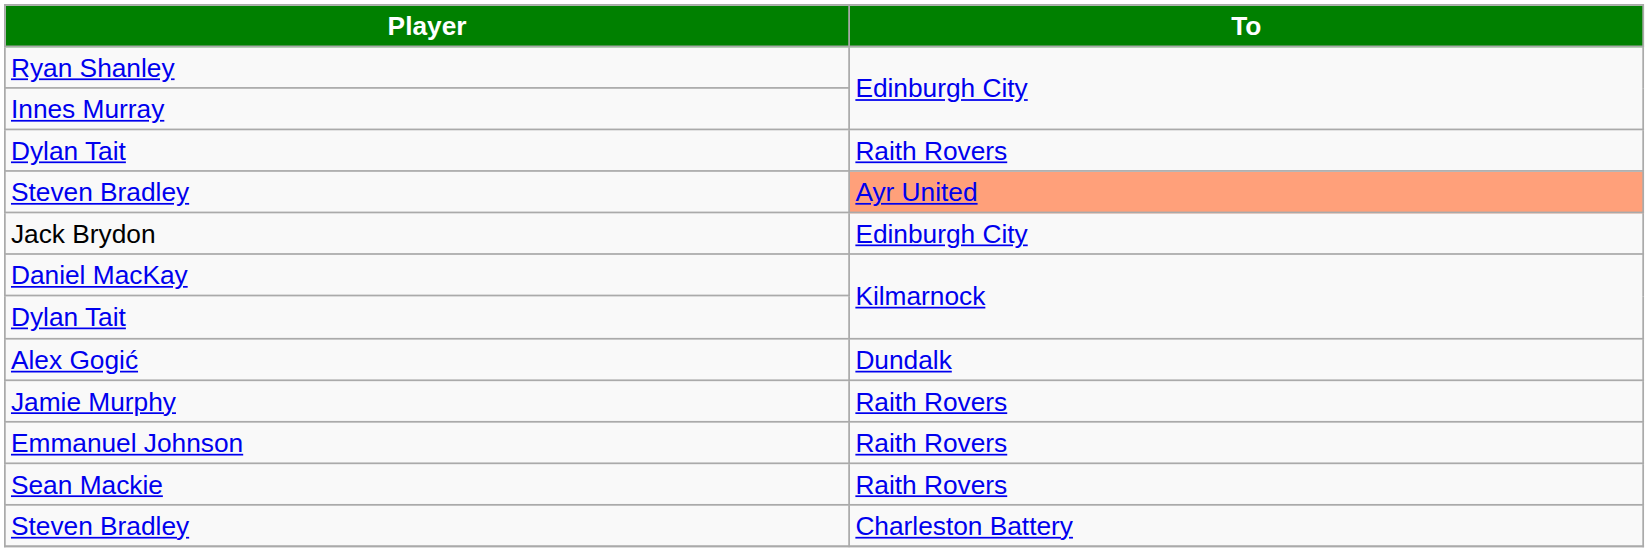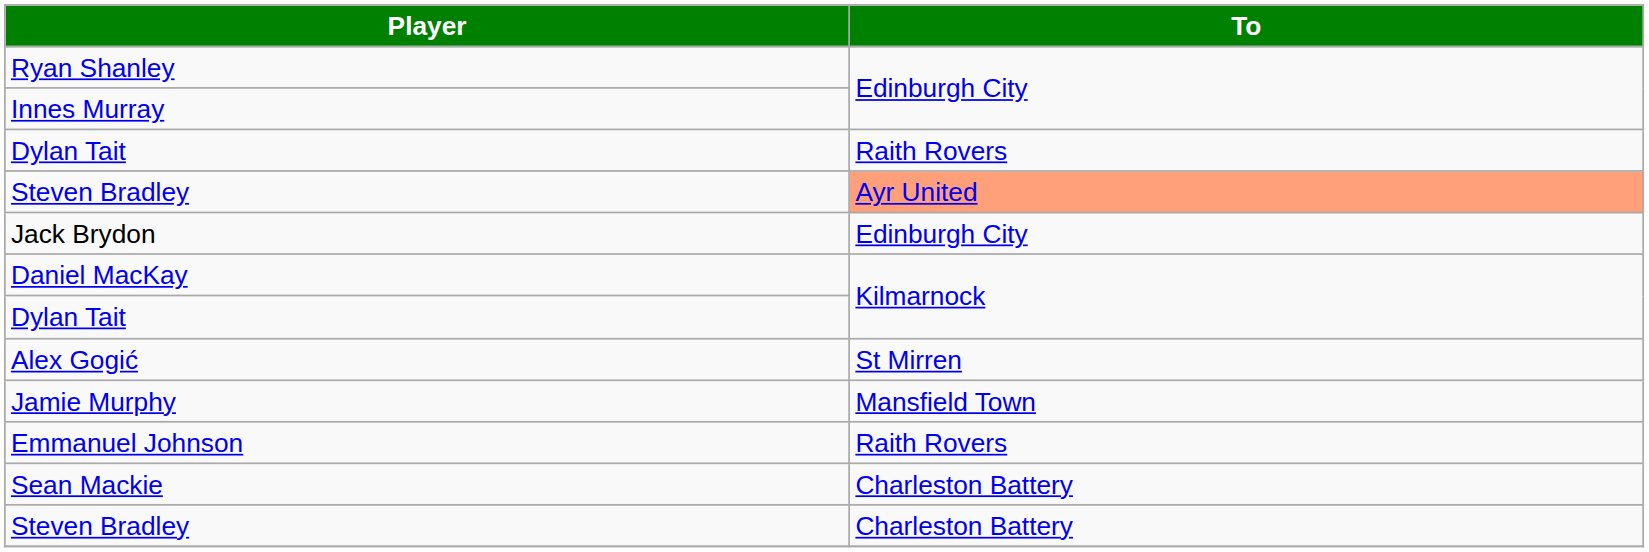(904, 359) Dundalk -> (909, 359) St Mirren
(931, 401) Raith Rovers -> (946, 401) Mansfield Town
(931, 484) Raith Rovers -> (964, 484) Charleston Battery
